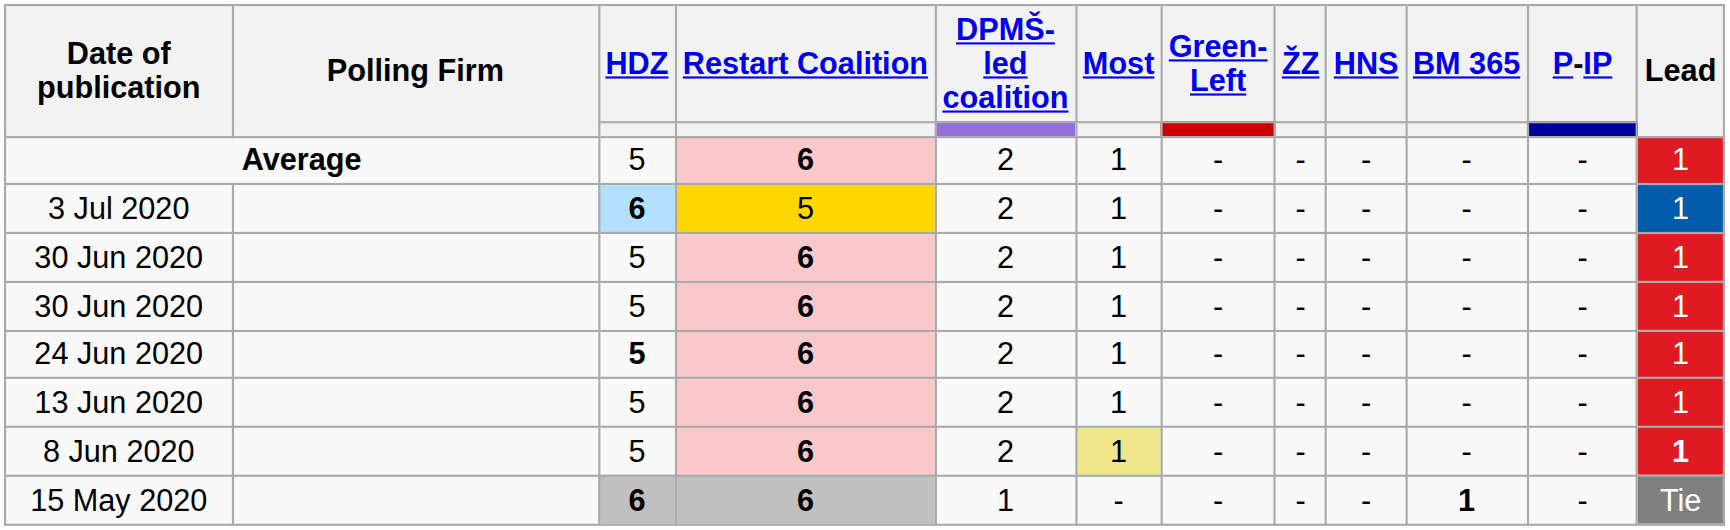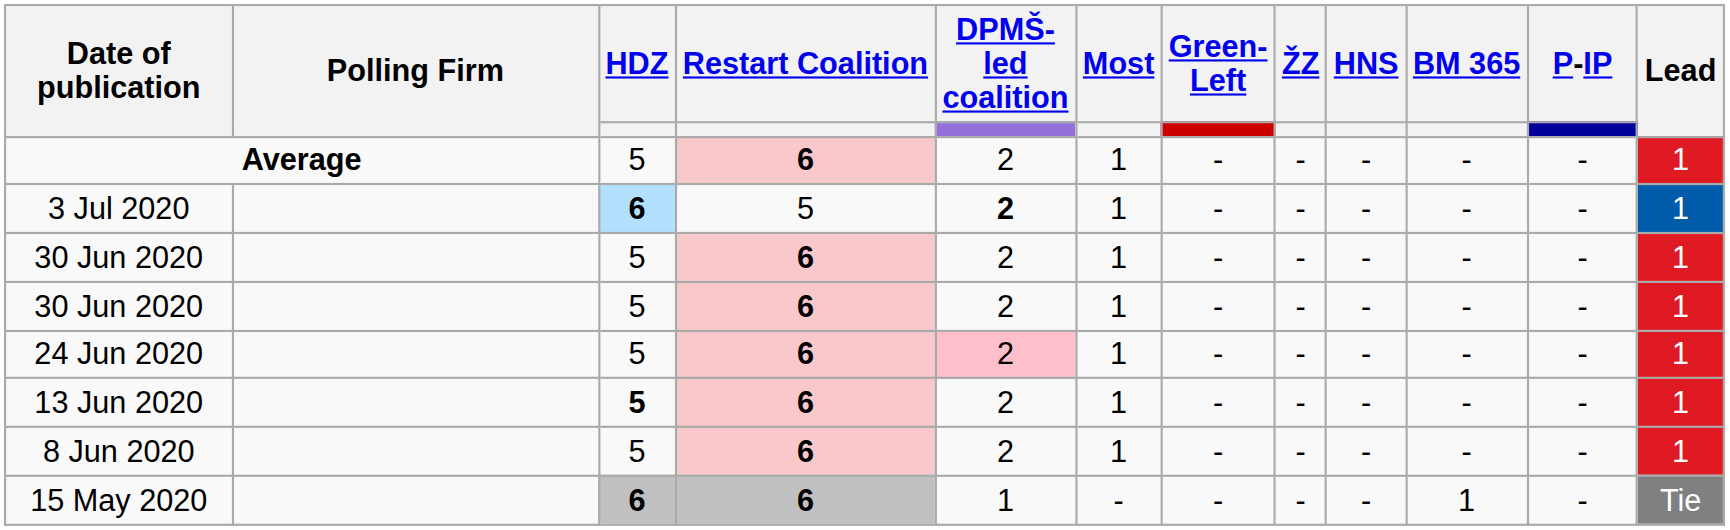(805, 209) gold background -> (805, 209) no background
(1005, 209) normal -> (1005, 209) bold
(637, 355) bold -> (637, 355) normal
(1005, 355) no background -> (1005, 355) pink background
(637, 403) normal -> (637, 403) bold
(1119, 451) khaki background -> (1119, 451) no background
(1681, 451) bold -> (1681, 451) normal
(1467, 500) bold -> (1467, 500) normal
